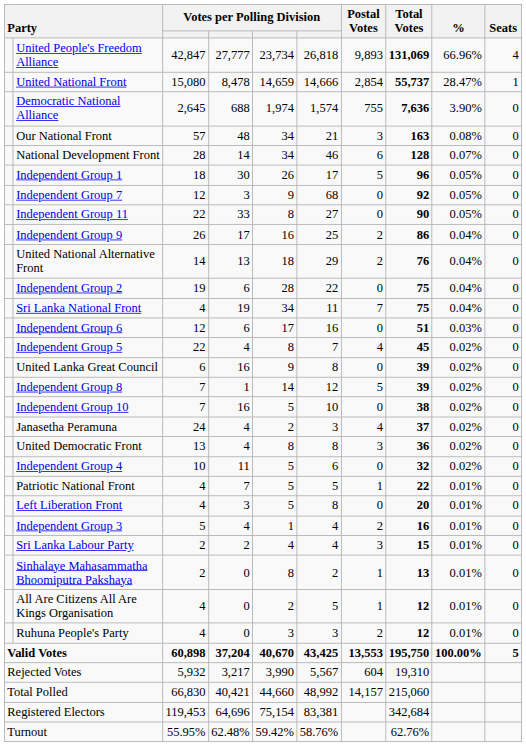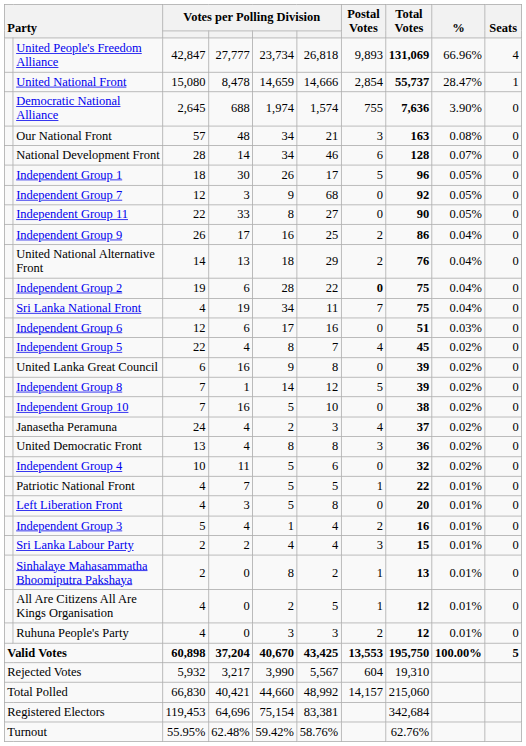(380, 288) normal -> (380, 288) bold
